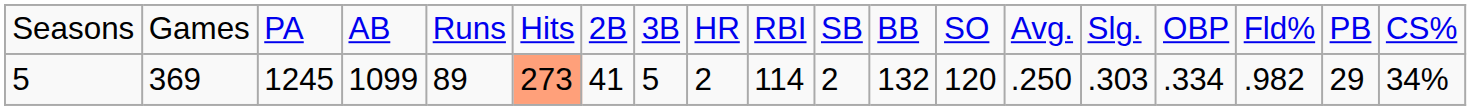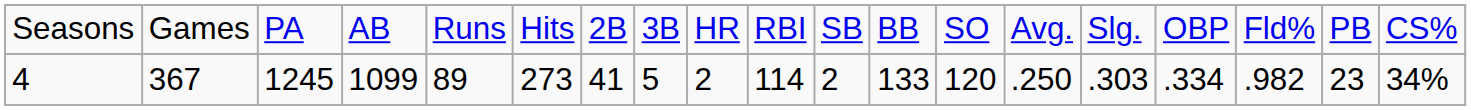(21, 79) 5 -> (21, 79) 4
(175, 79) 369 -> (175, 79) 367
(547, 79) lightsalmon background -> (547, 79) no background
(903, 79) 132 -> (903, 79) 133
(1347, 79) 29 -> (1347, 79) 23
